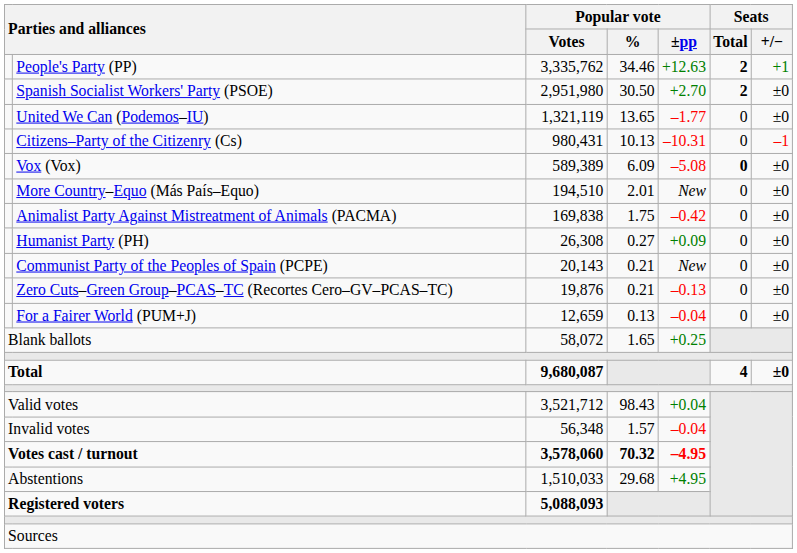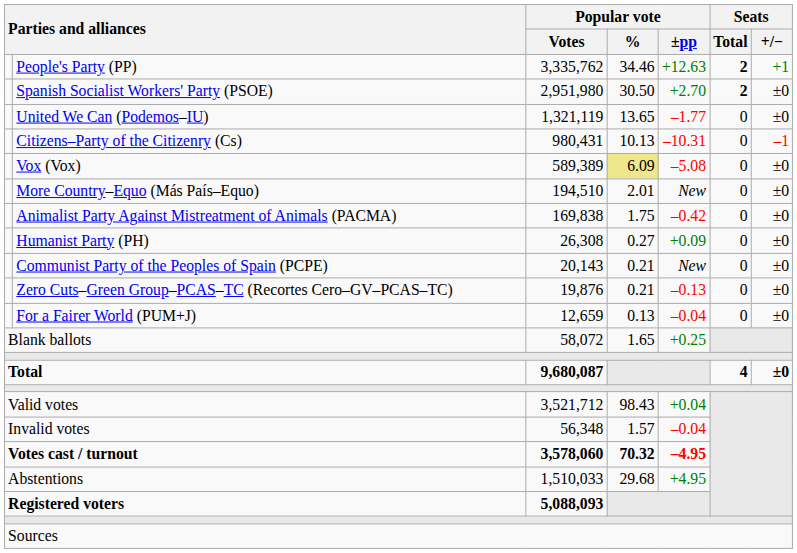(641, 166) no background -> (641, 166) khaki background
(744, 166) bold -> (744, 166) normal
